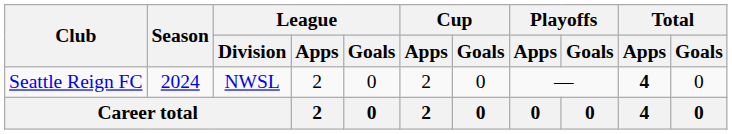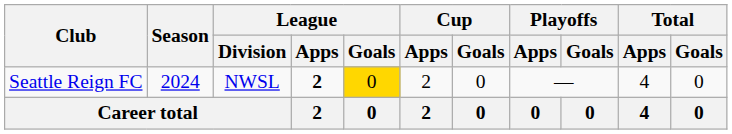(317, 81) normal -> (317, 81) bold
(372, 81) no background -> (372, 81) gold background
(644, 81) bold -> (644, 81) normal
